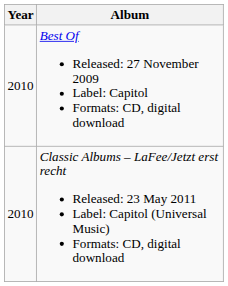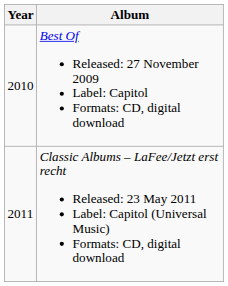(21, 213) 2010 -> (20, 213) 2011
